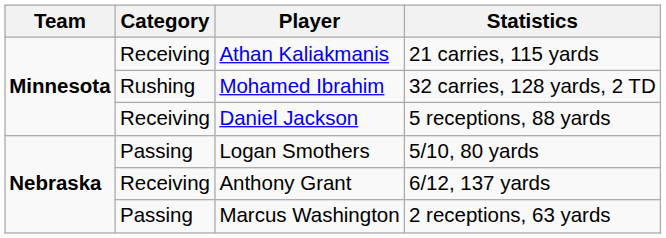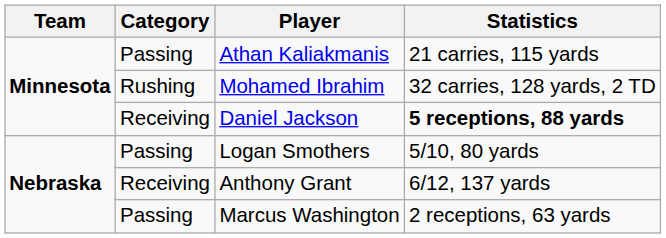(165, 53) Receiving -> (156, 53) Passing
(510, 118) normal -> (517, 118) bold
